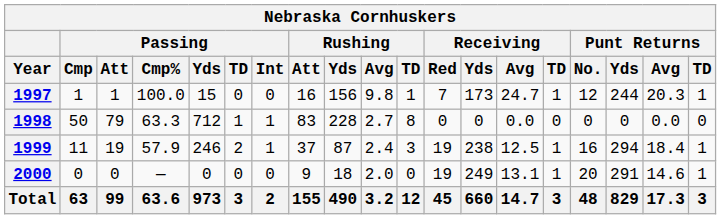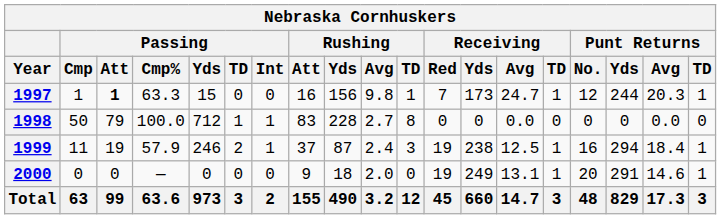(115, 96) normal -> (115, 96) bold
(161, 96) 100.0 -> (161, 96) 63.3
(161, 122) 63.3 -> (161, 122) 100.0
